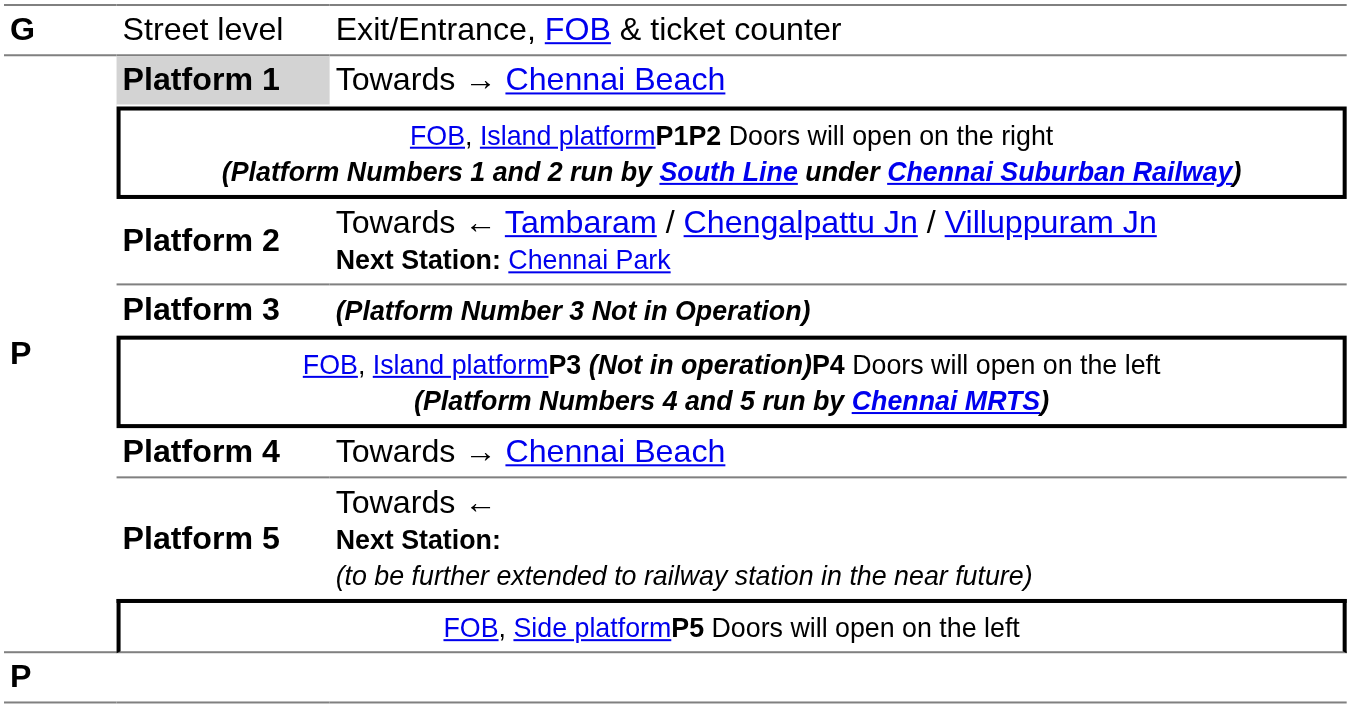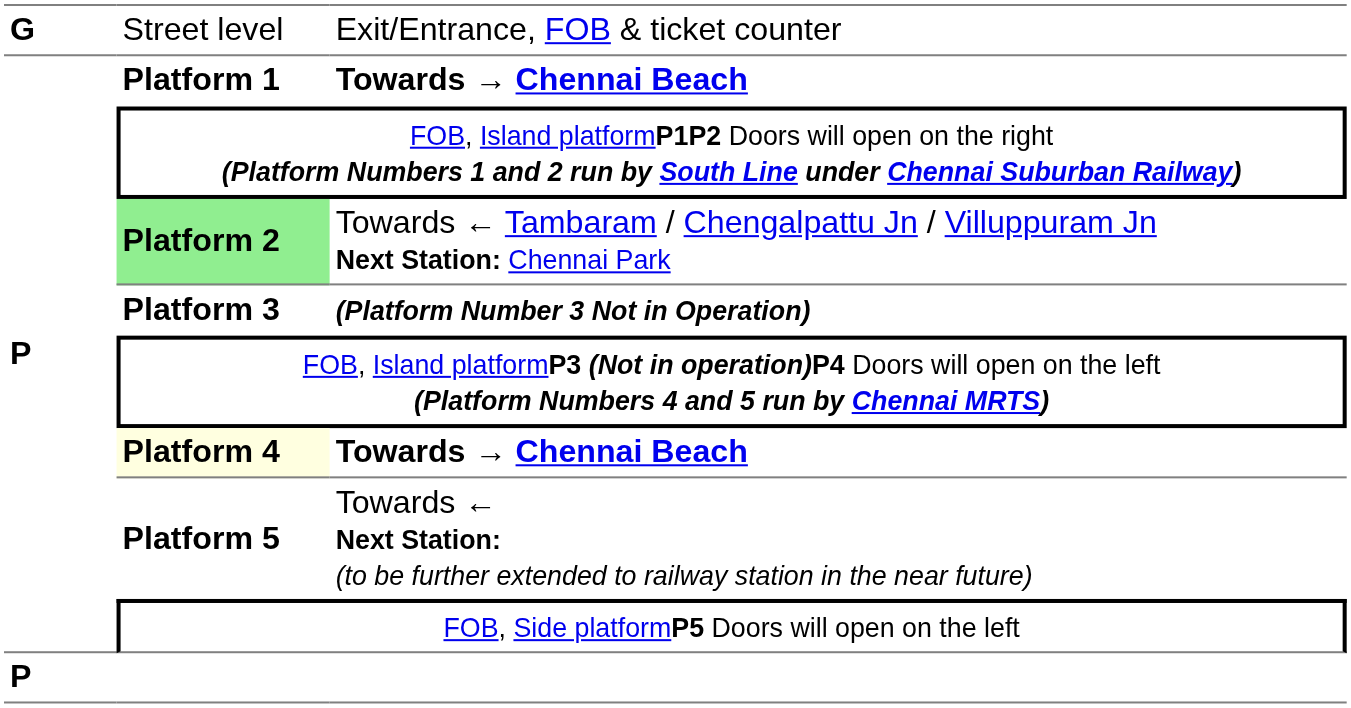(201, 79) lightgrey background -> (201, 79) no background
(531, 79) normal -> (542, 79) bold
(201, 240) no background -> (201, 240) lightgreen background
(201, 451) no background -> (201, 451) lightyellow background
(531, 451) normal -> (542, 451) bold
